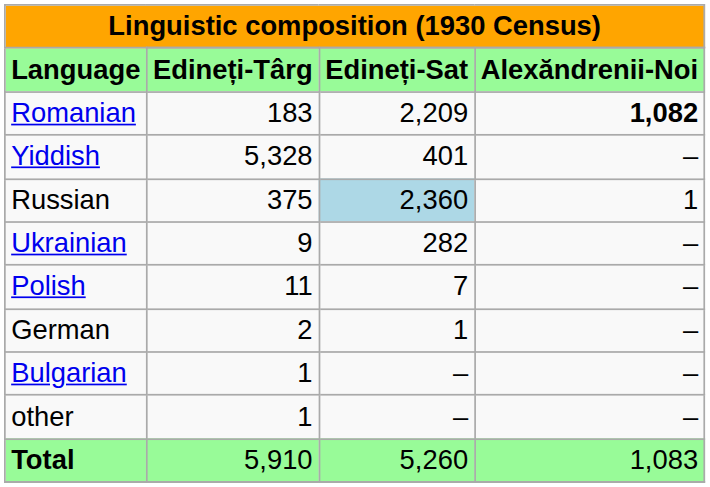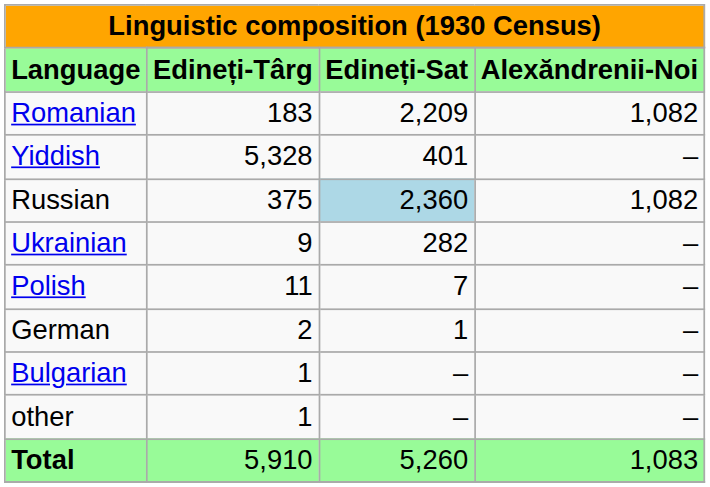(664, 112) bold -> (664, 112) normal
(691, 199) 1 -> (664, 199) 1,082
